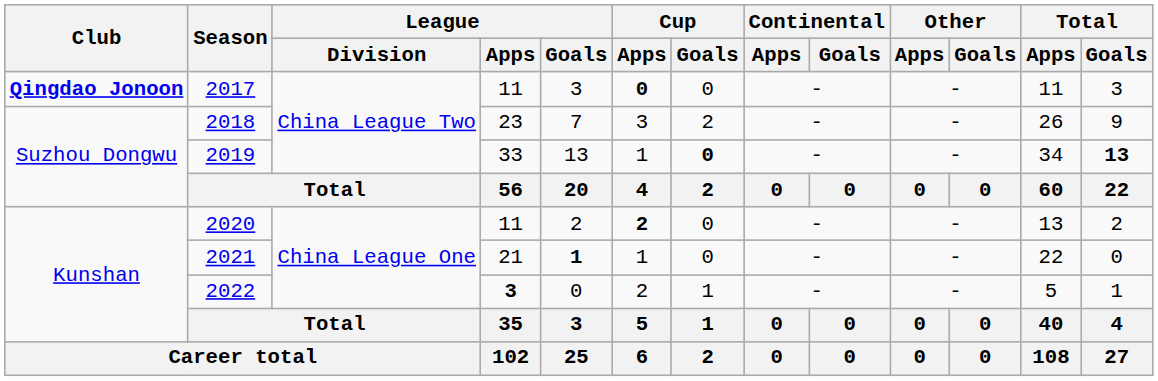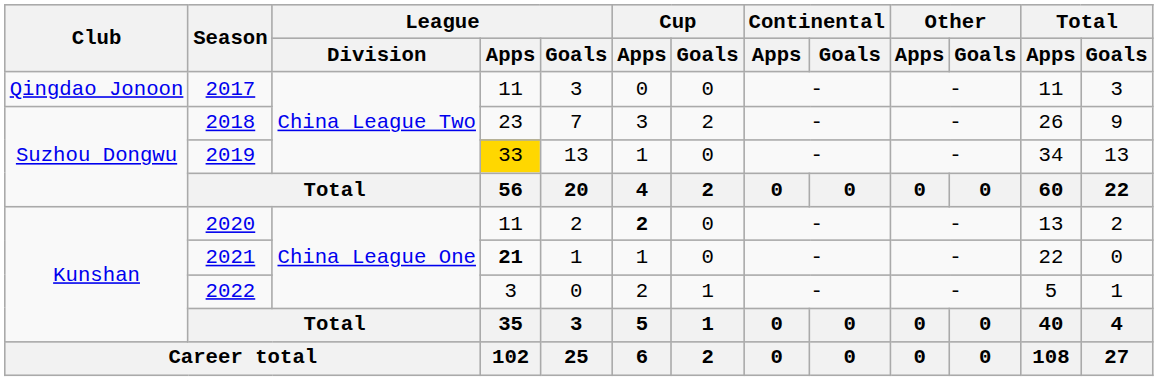(97, 89) bold -> (97, 89) normal
(642, 89) bold -> (642, 89) normal
(511, 156) no background -> (511, 156) gold background
(708, 156) bold -> (708, 156) normal
(1117, 156) bold -> (1117, 156) normal
(511, 257) normal -> (511, 257) bold
(576, 257) bold -> (576, 257) normal
(511, 291) bold -> (511, 291) normal
